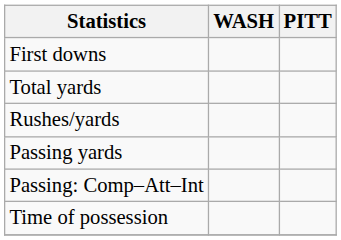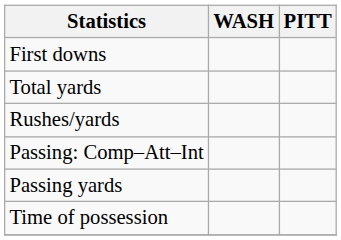rows swapped: (66, 152) <-> (107, 185)
